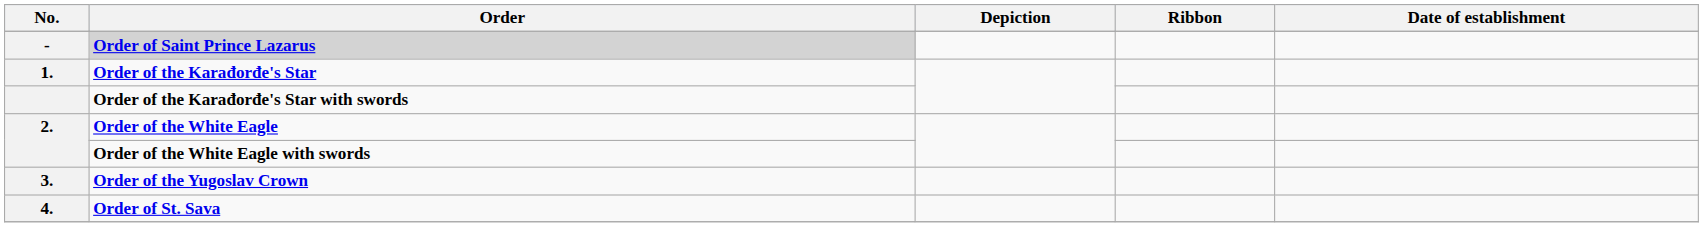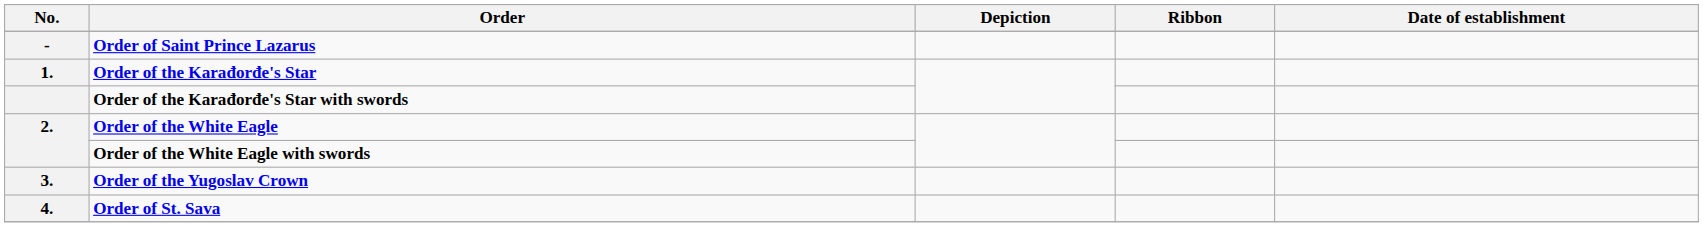(204, 45) lightgrey background -> (204, 45) no background
